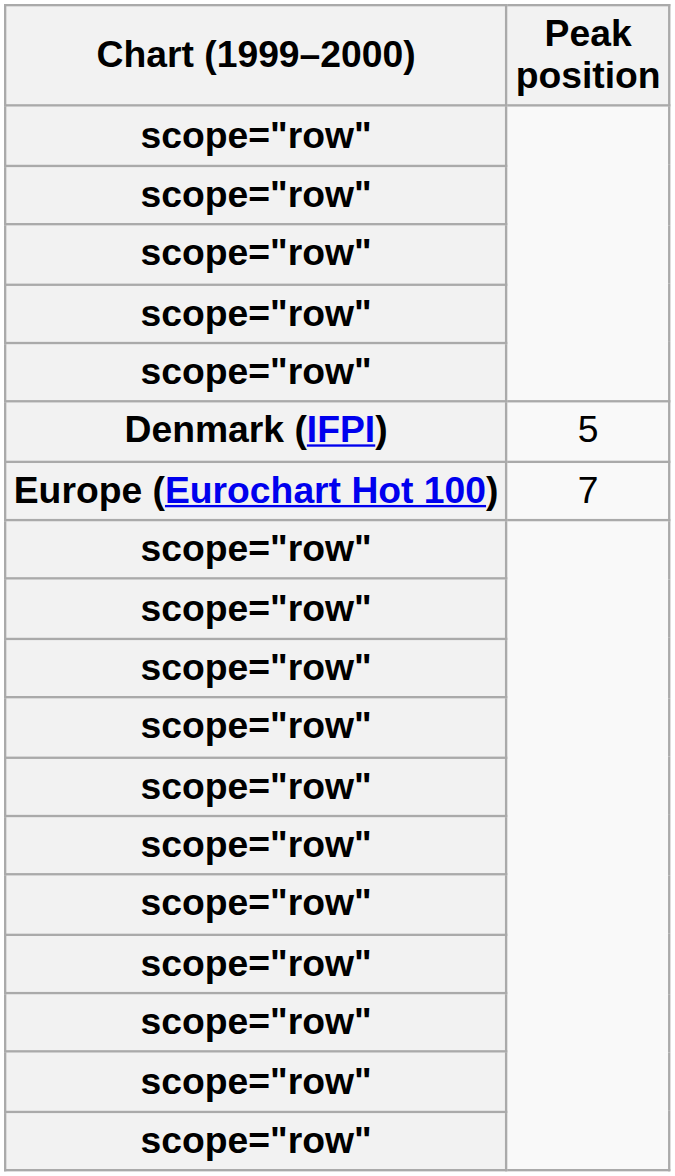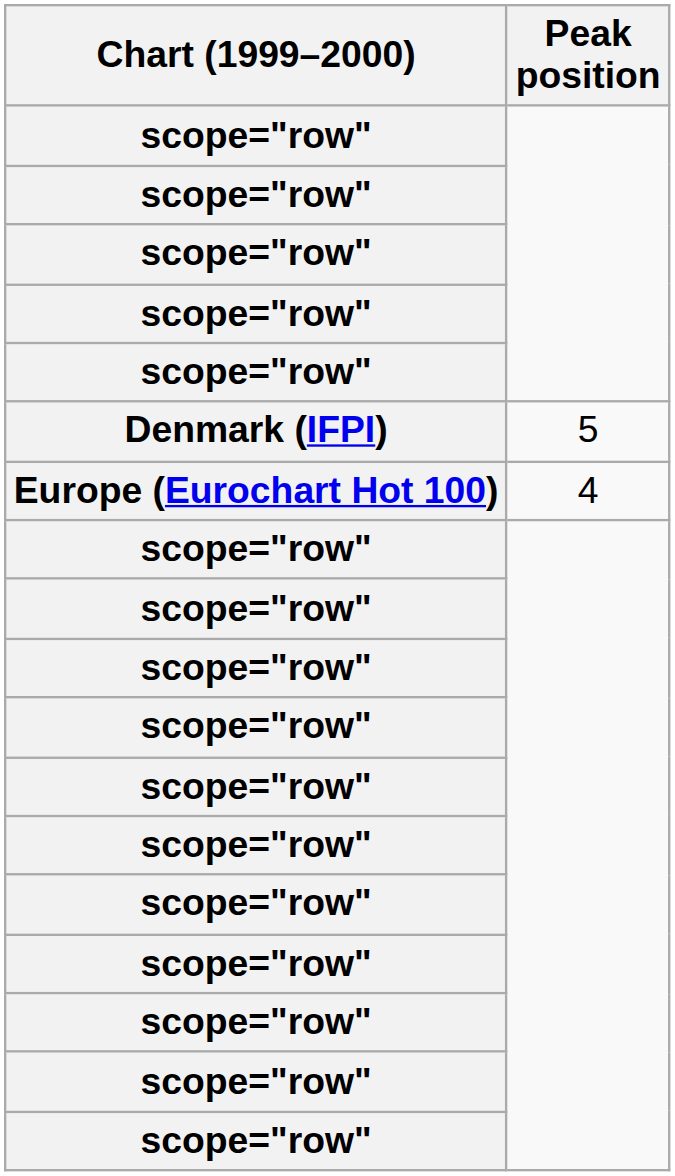(588, 489) 7 -> (588, 489) 4
